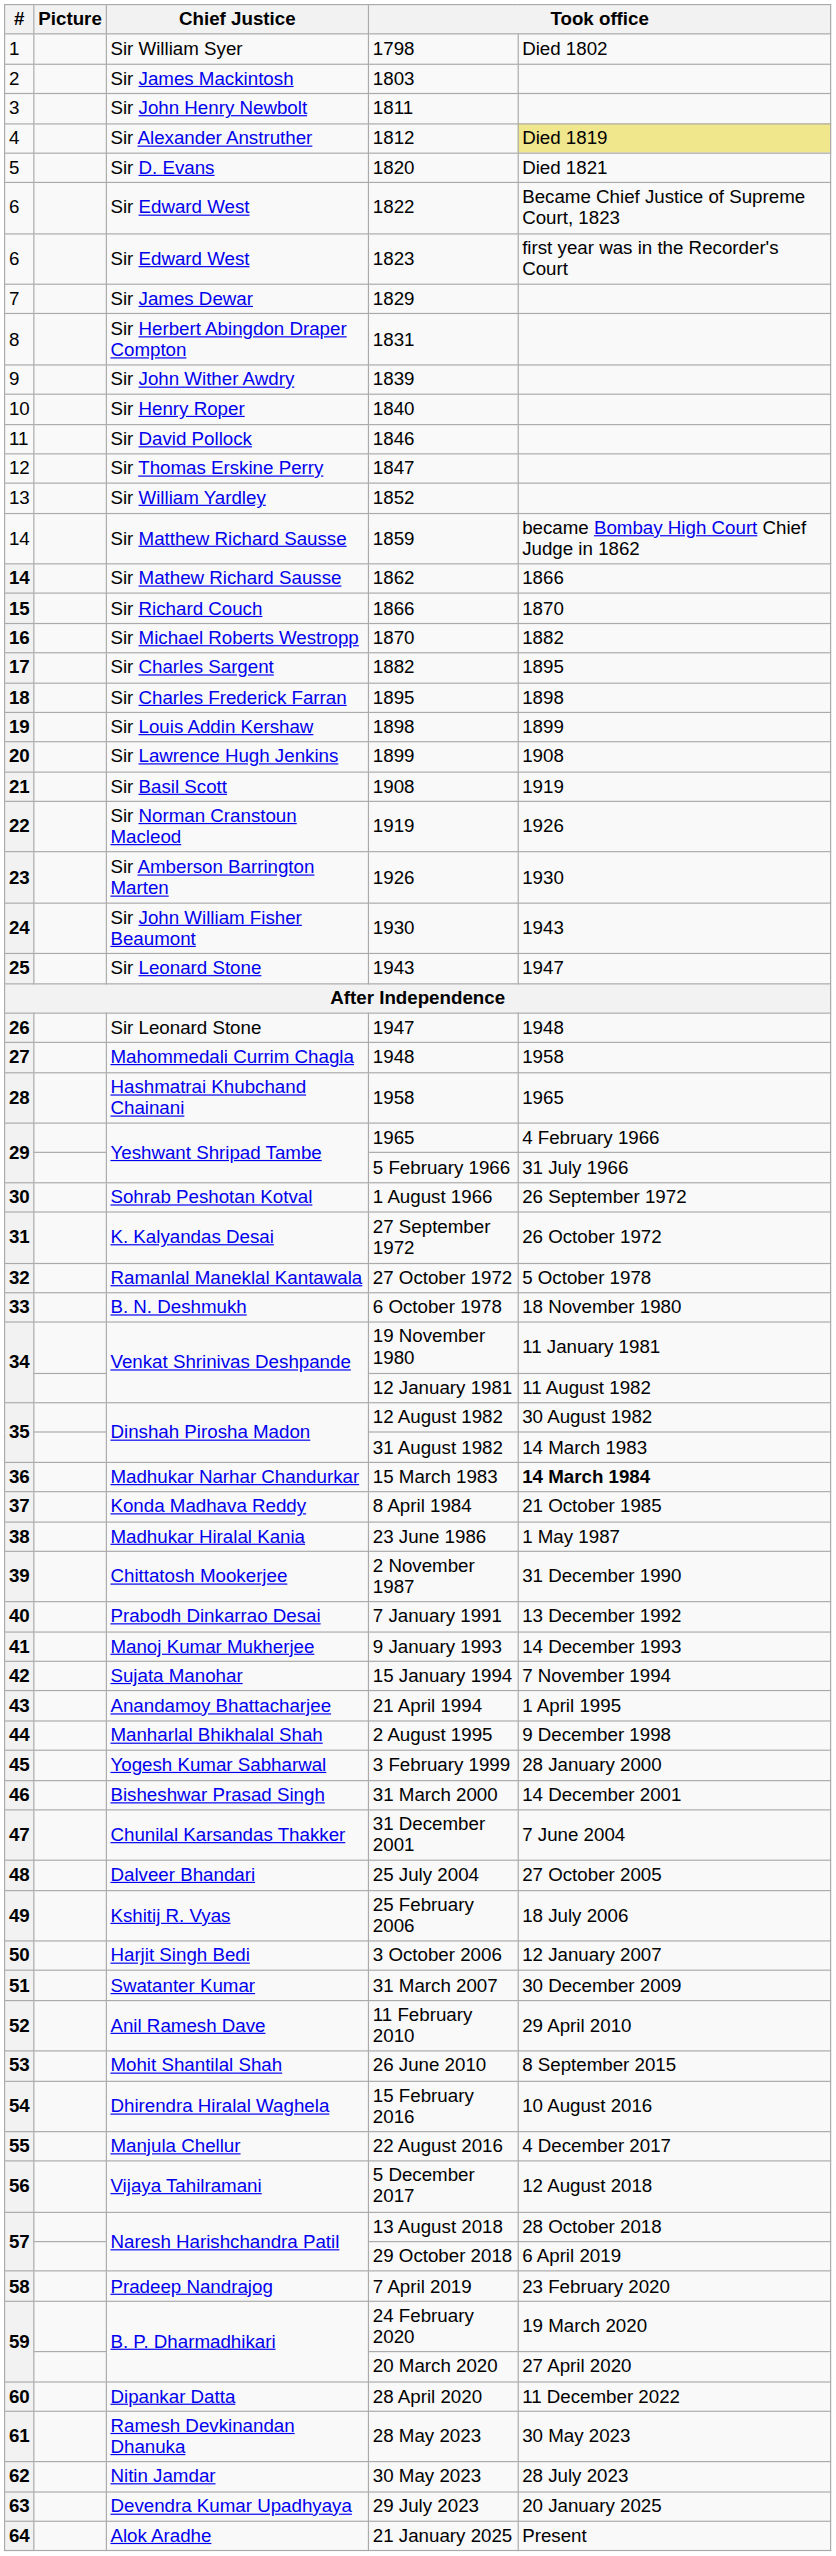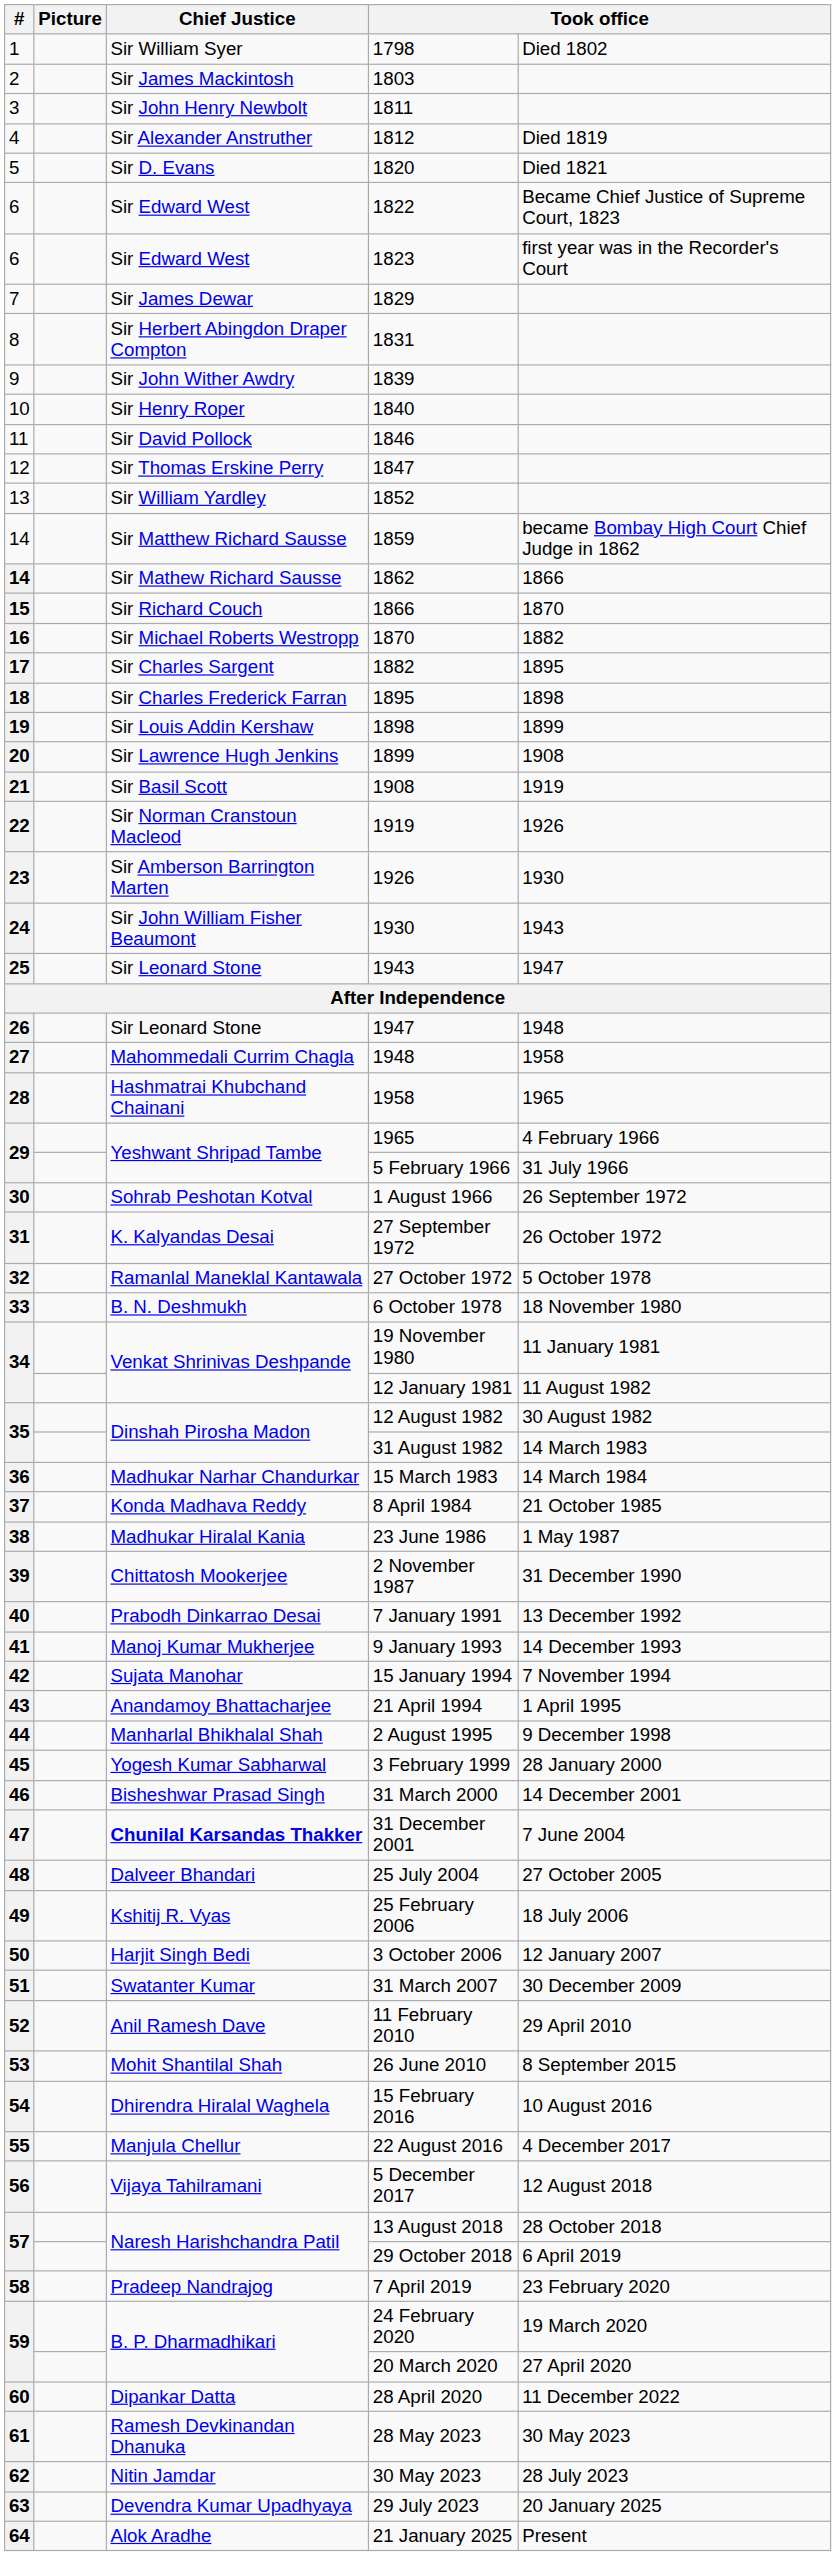(565, 138) khaki background -> (565, 138) no background
(586, 1476) bold -> (585, 1476) normal
(228, 1835) normal -> (236, 1835) bold
